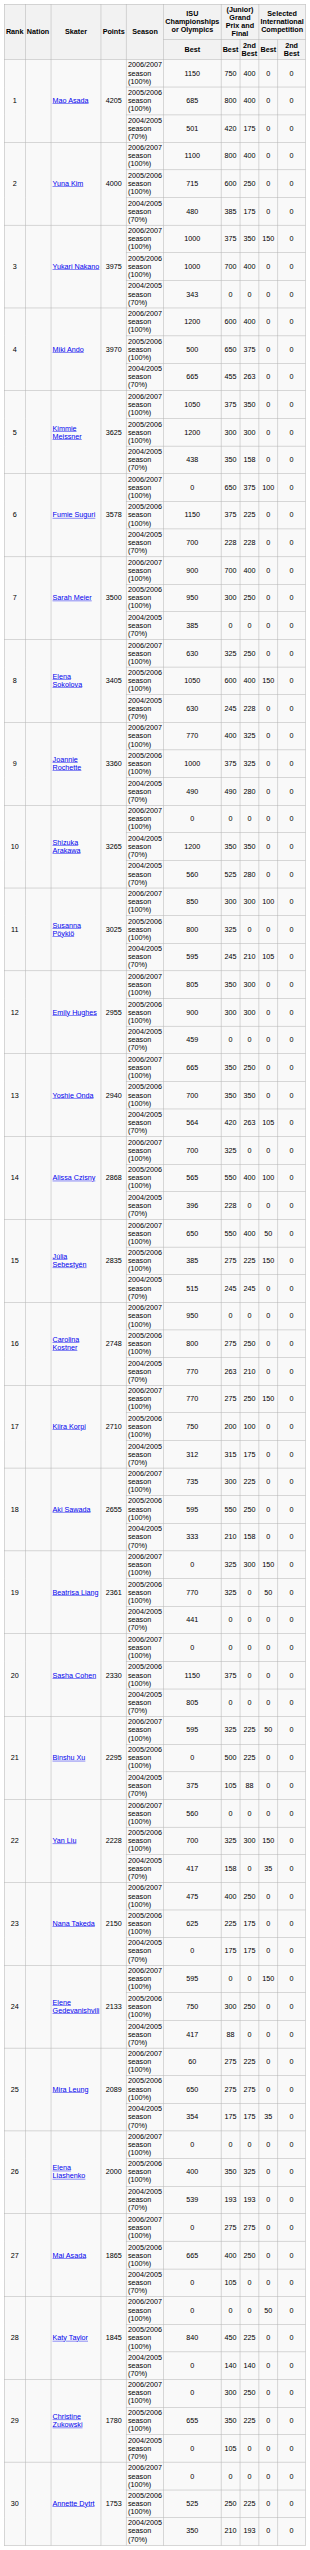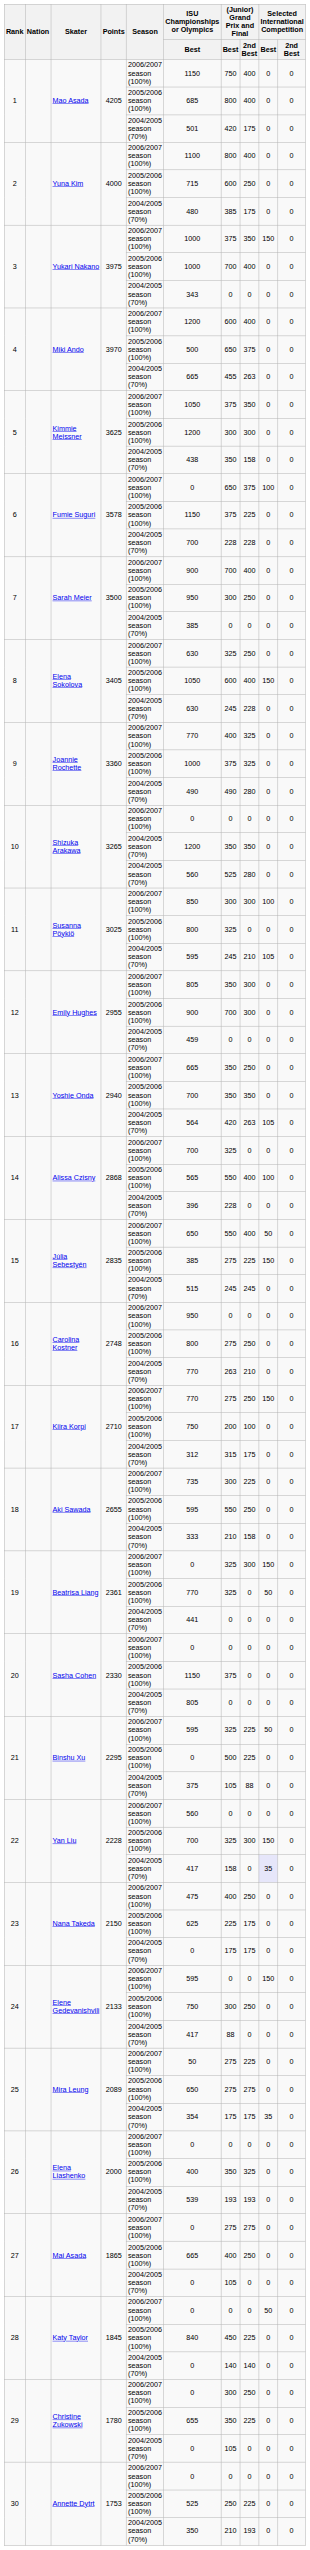(230, 1012) 300 -> (230, 1012) 700
(268, 1868) no background -> (268, 1868) lavender background
(192, 2062) 60 -> (192, 2062) 50
